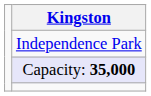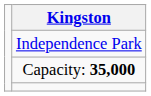(79, 69) lavender background -> (79, 69) no background
